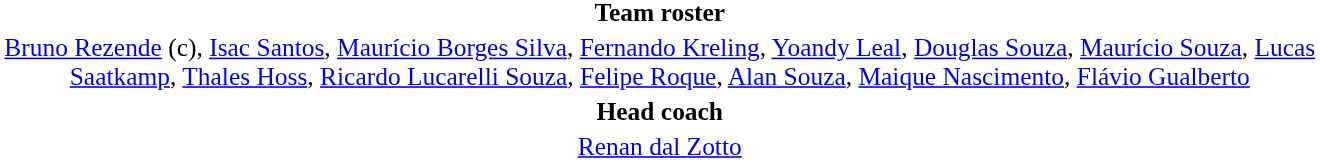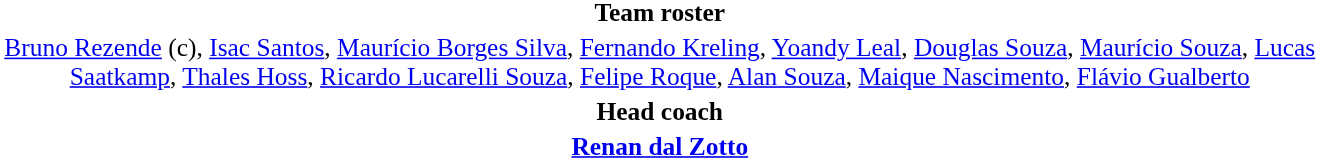(660, 146) normal -> (660, 146) bold
